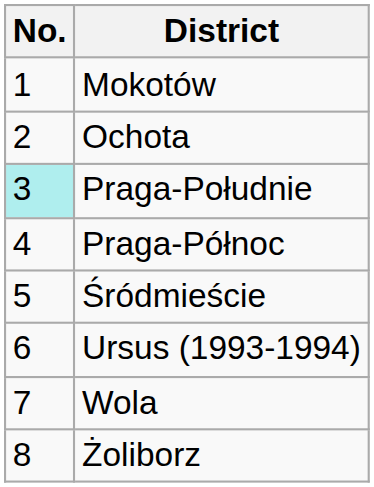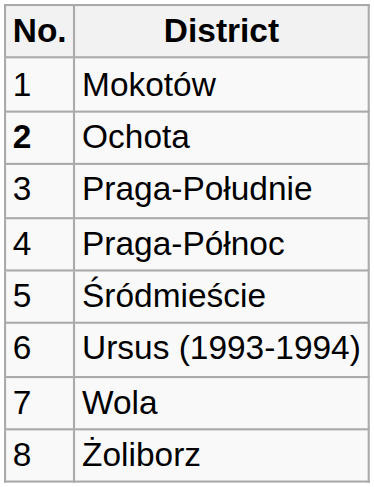(22, 137) normal -> (22, 137) bold
(22, 190) paleturquoise background -> (22, 190) no background
